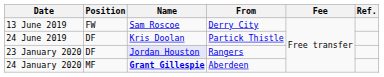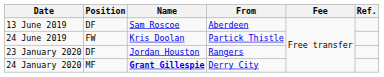(90, 25) FW -> (90, 25) DF
(234, 25) Derry City -> (229, 25) Aberdeen
(90, 38) DF -> (90, 38) FW
(165, 52) lavender background -> (165, 52) no background
(229, 65) Aberdeen -> (234, 65) Derry City
